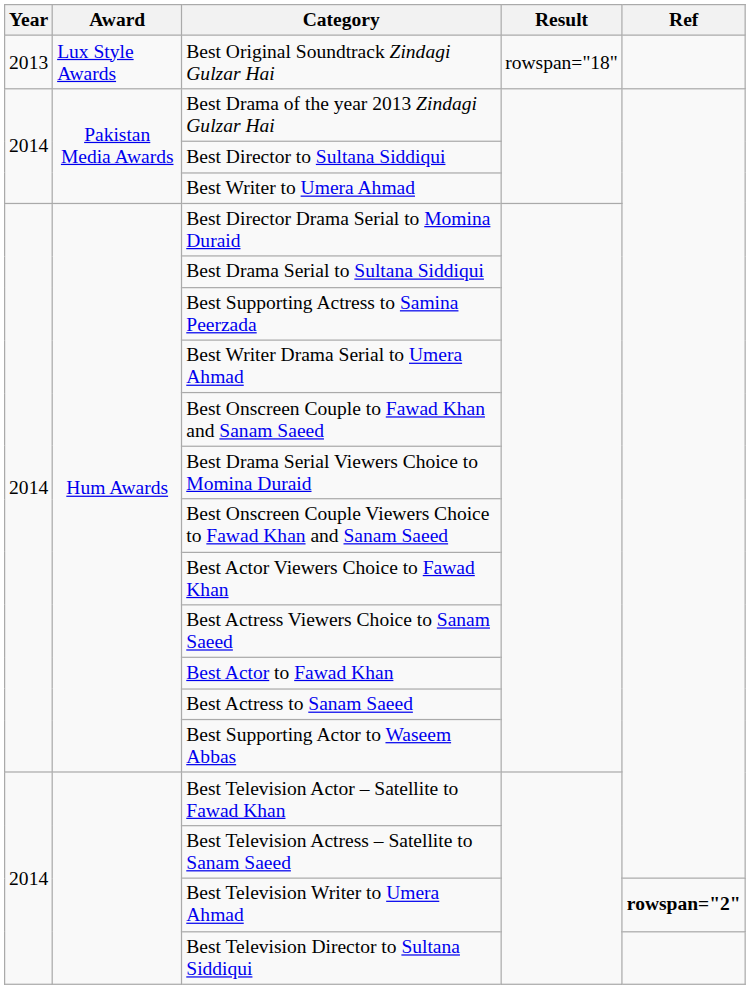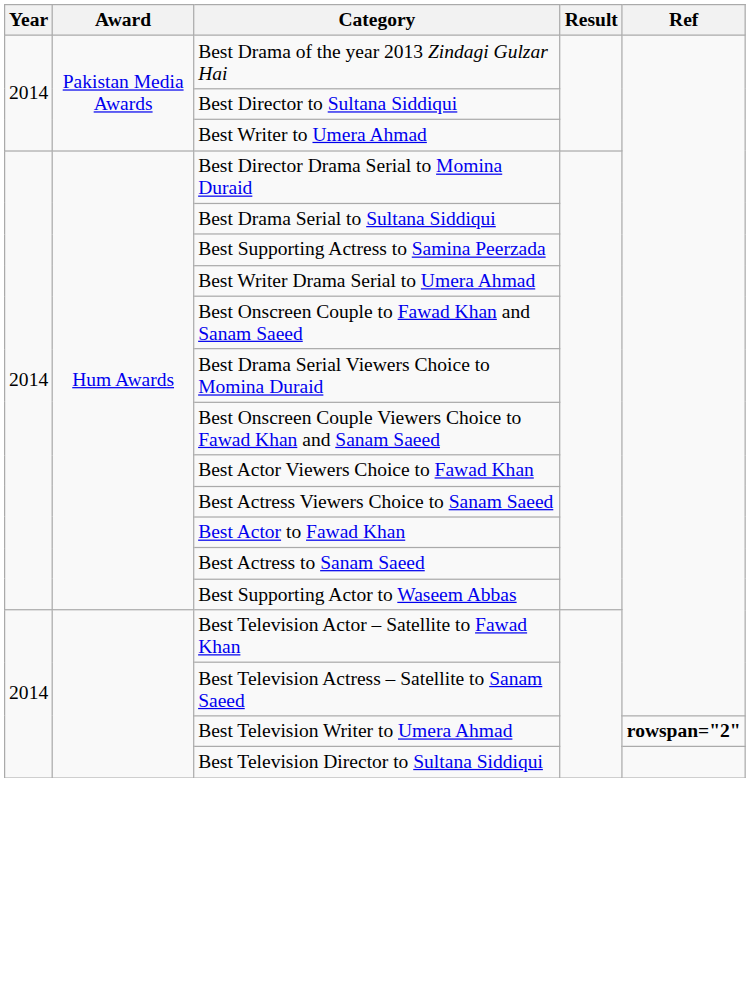- row: (318, 61)
